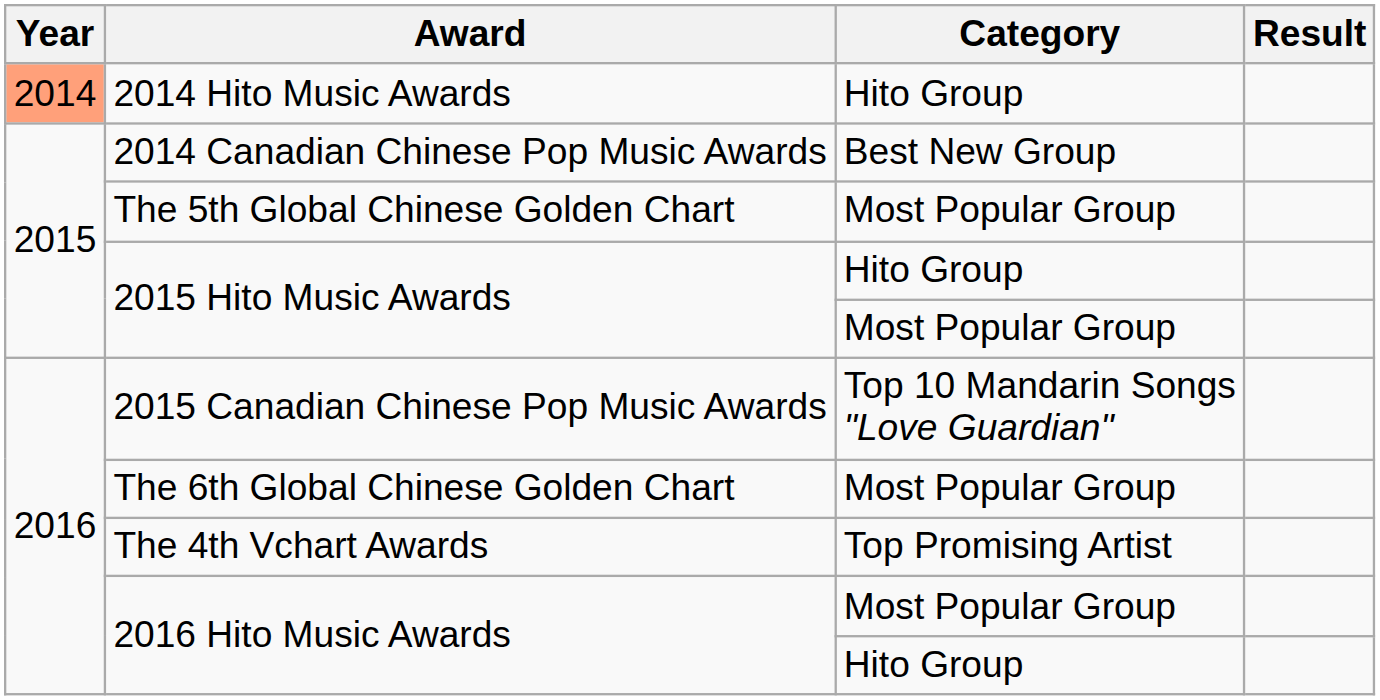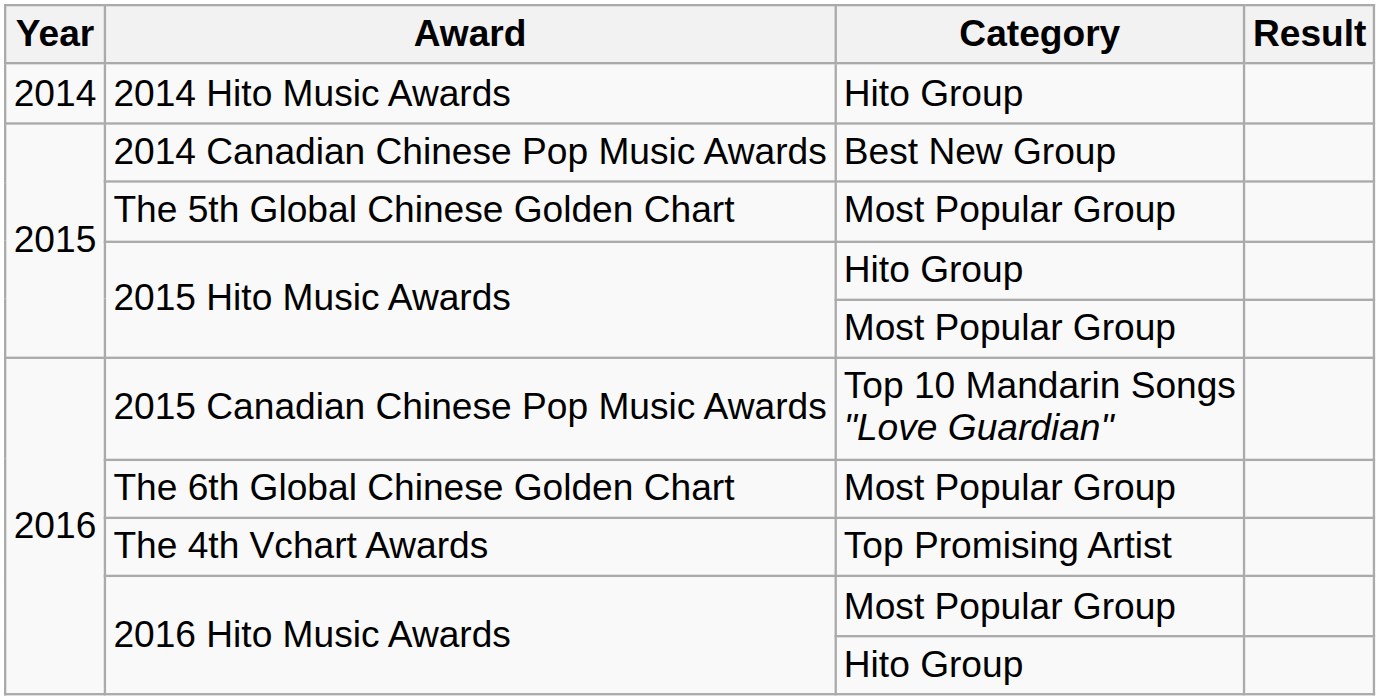(55, 92) lightsalmon background -> (55, 92) no background
